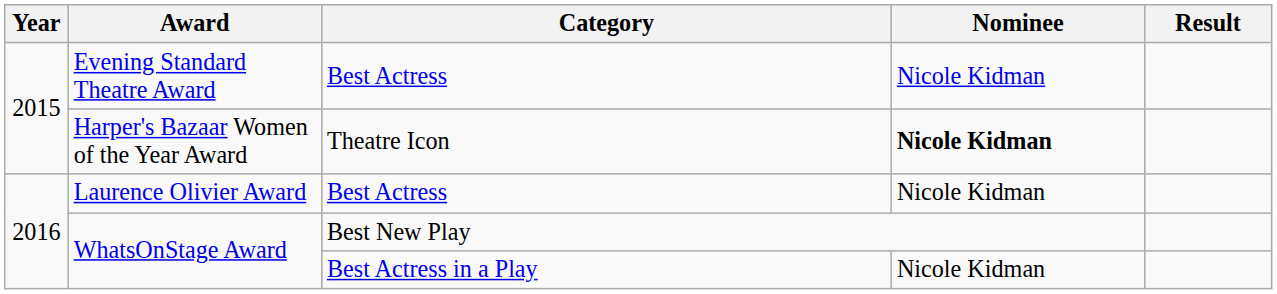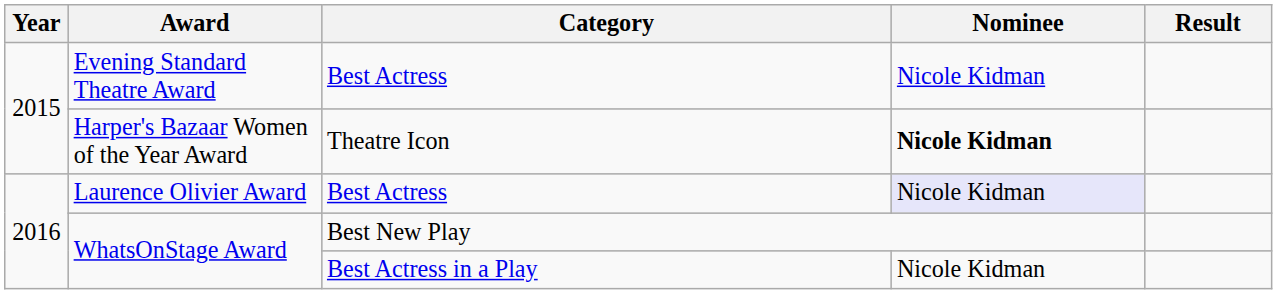(971, 192) no background -> (971, 192) lavender background
